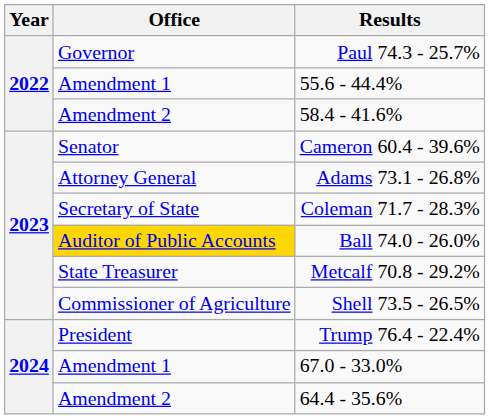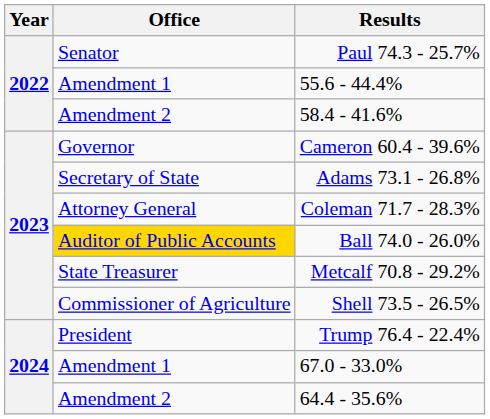(96, 51) Governor -> (88, 51) Senator
(88, 146) Senator -> (96, 146) Governor
(127, 177) Attorney General -> (129, 177) Secretary of State
(129, 209) Secretary of State -> (127, 209) Attorney General
